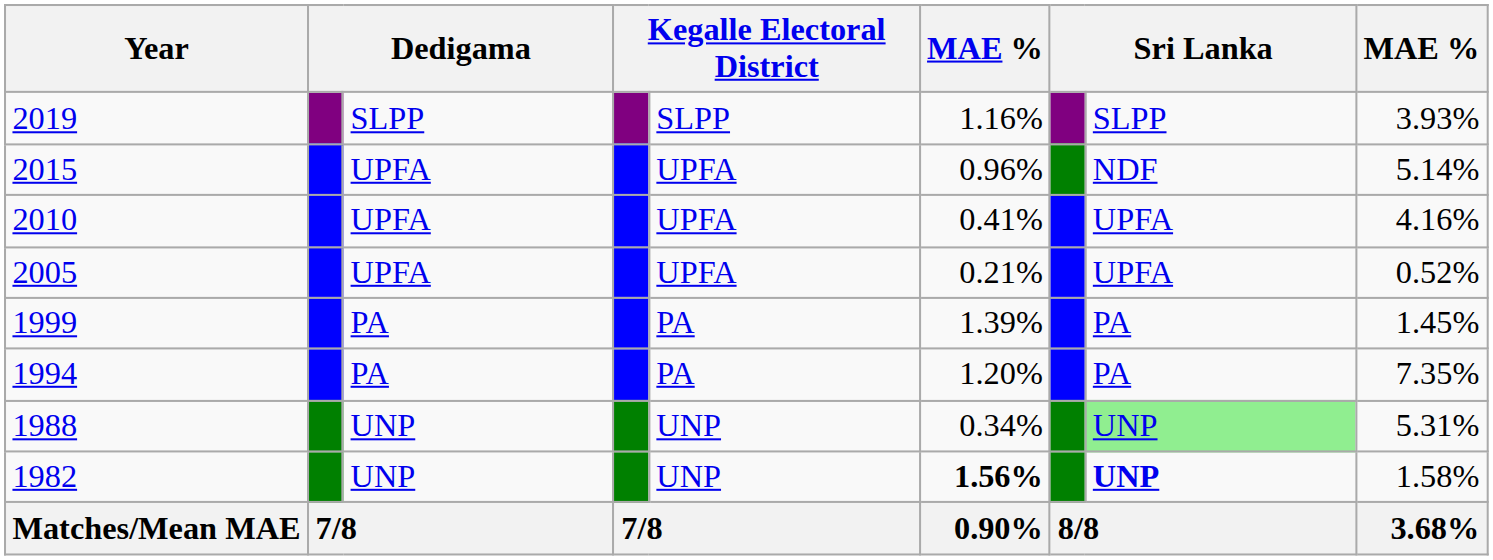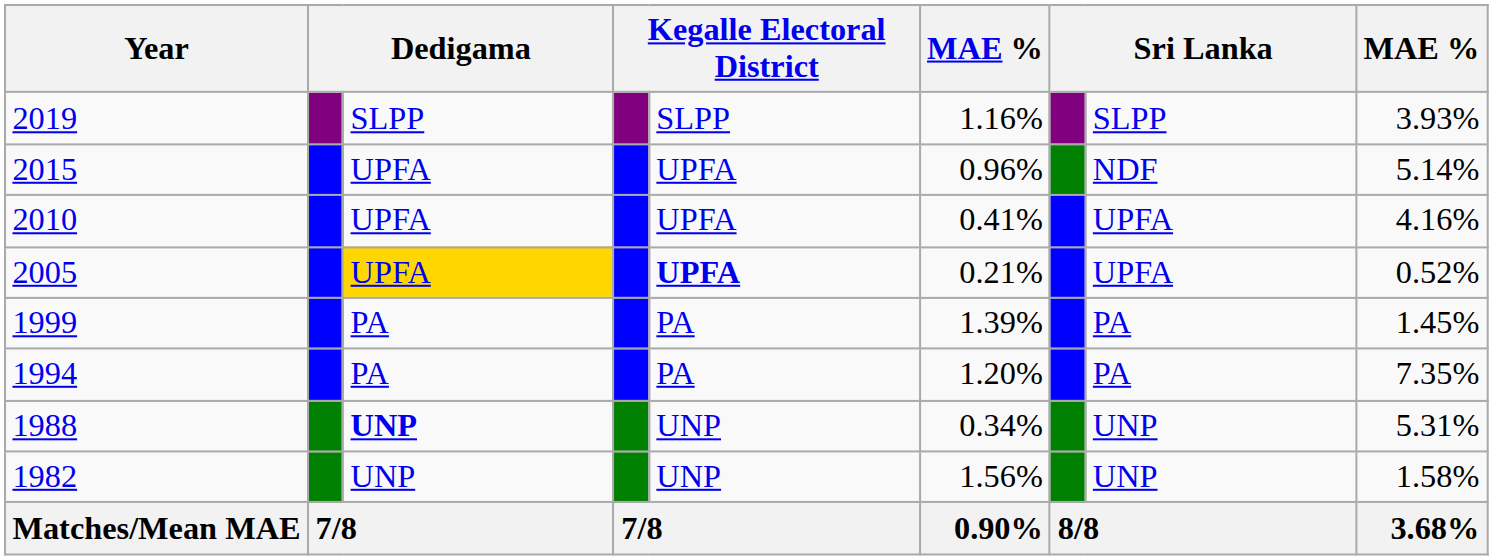(391, 271) no background -> (391, 271) gold background
(696, 271) normal -> (698, 271) bold
(383, 425) normal -> (384, 425) bold
(1125, 425) lightgreen background -> (1125, 425) no background
(998, 476) bold -> (1001, 476) normal
(1126, 476) bold -> (1125, 476) normal
